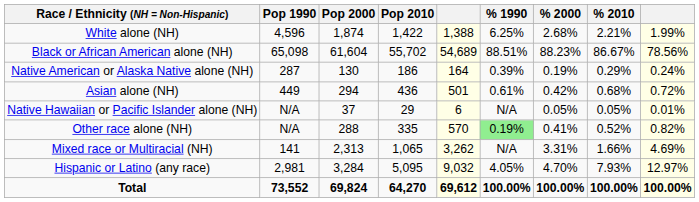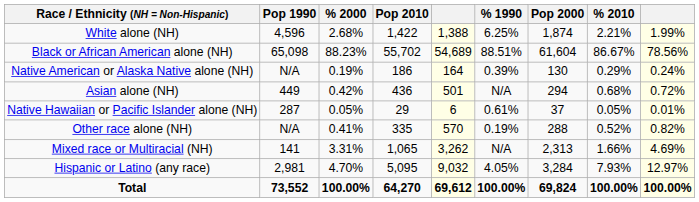columns swapped: (349, 14) <-> (560, 14)
(290, 71) 287 -> (290, 71) N/A
(507, 91) 0.61% -> (501, 91) N/A
(290, 110) N/A -> (290, 110) 287
(507, 110) N/A -> (501, 110) 0.61%
(507, 129) lightgreen background -> (501, 129) no background
